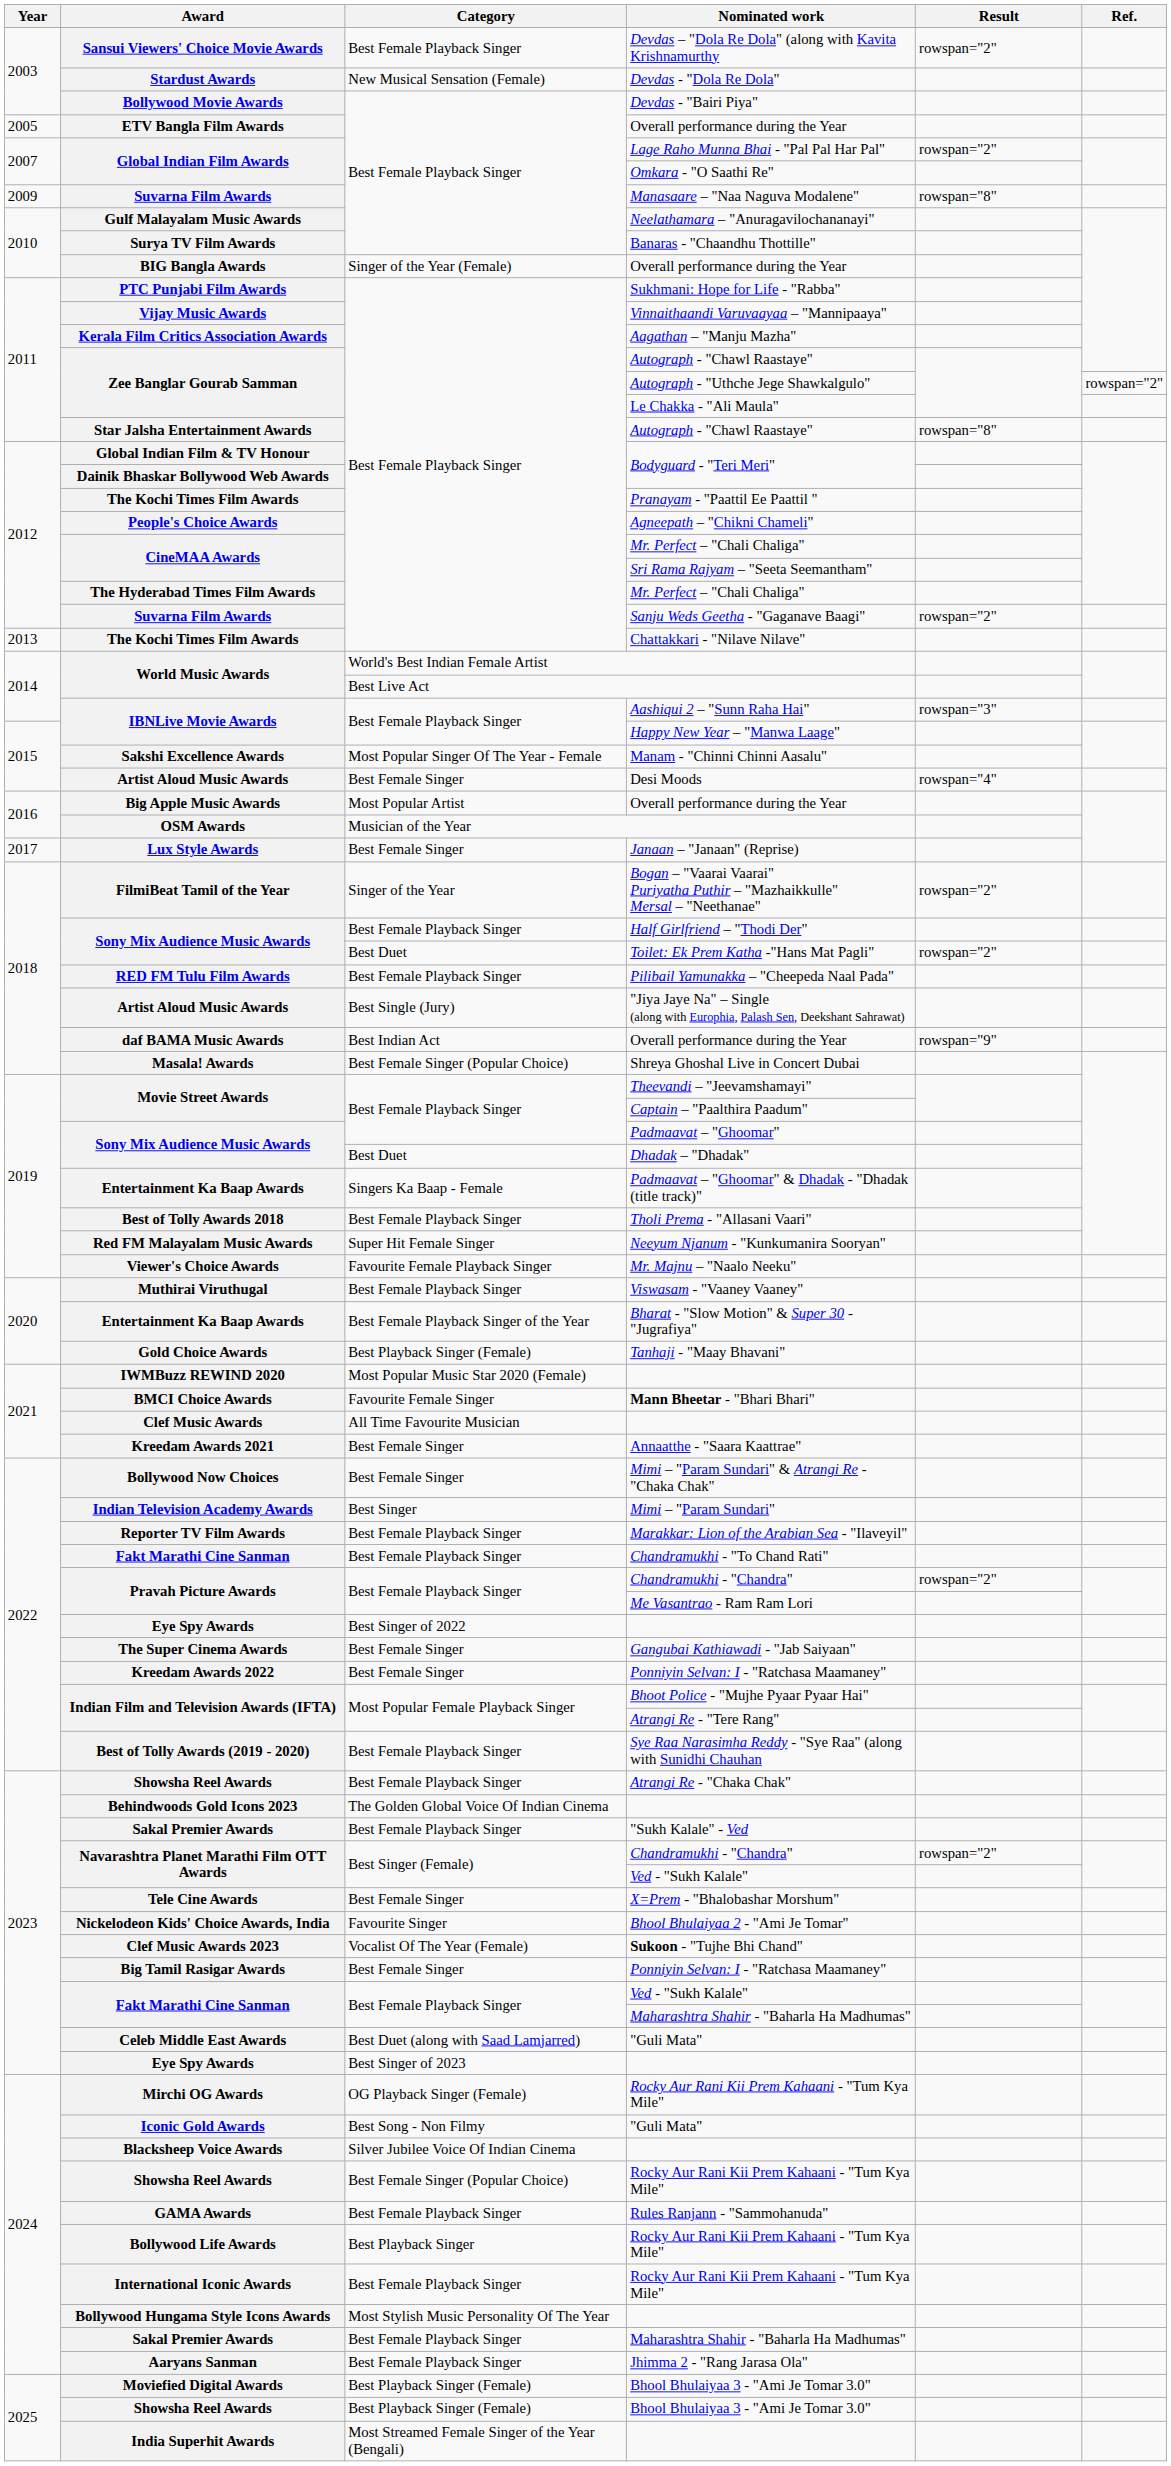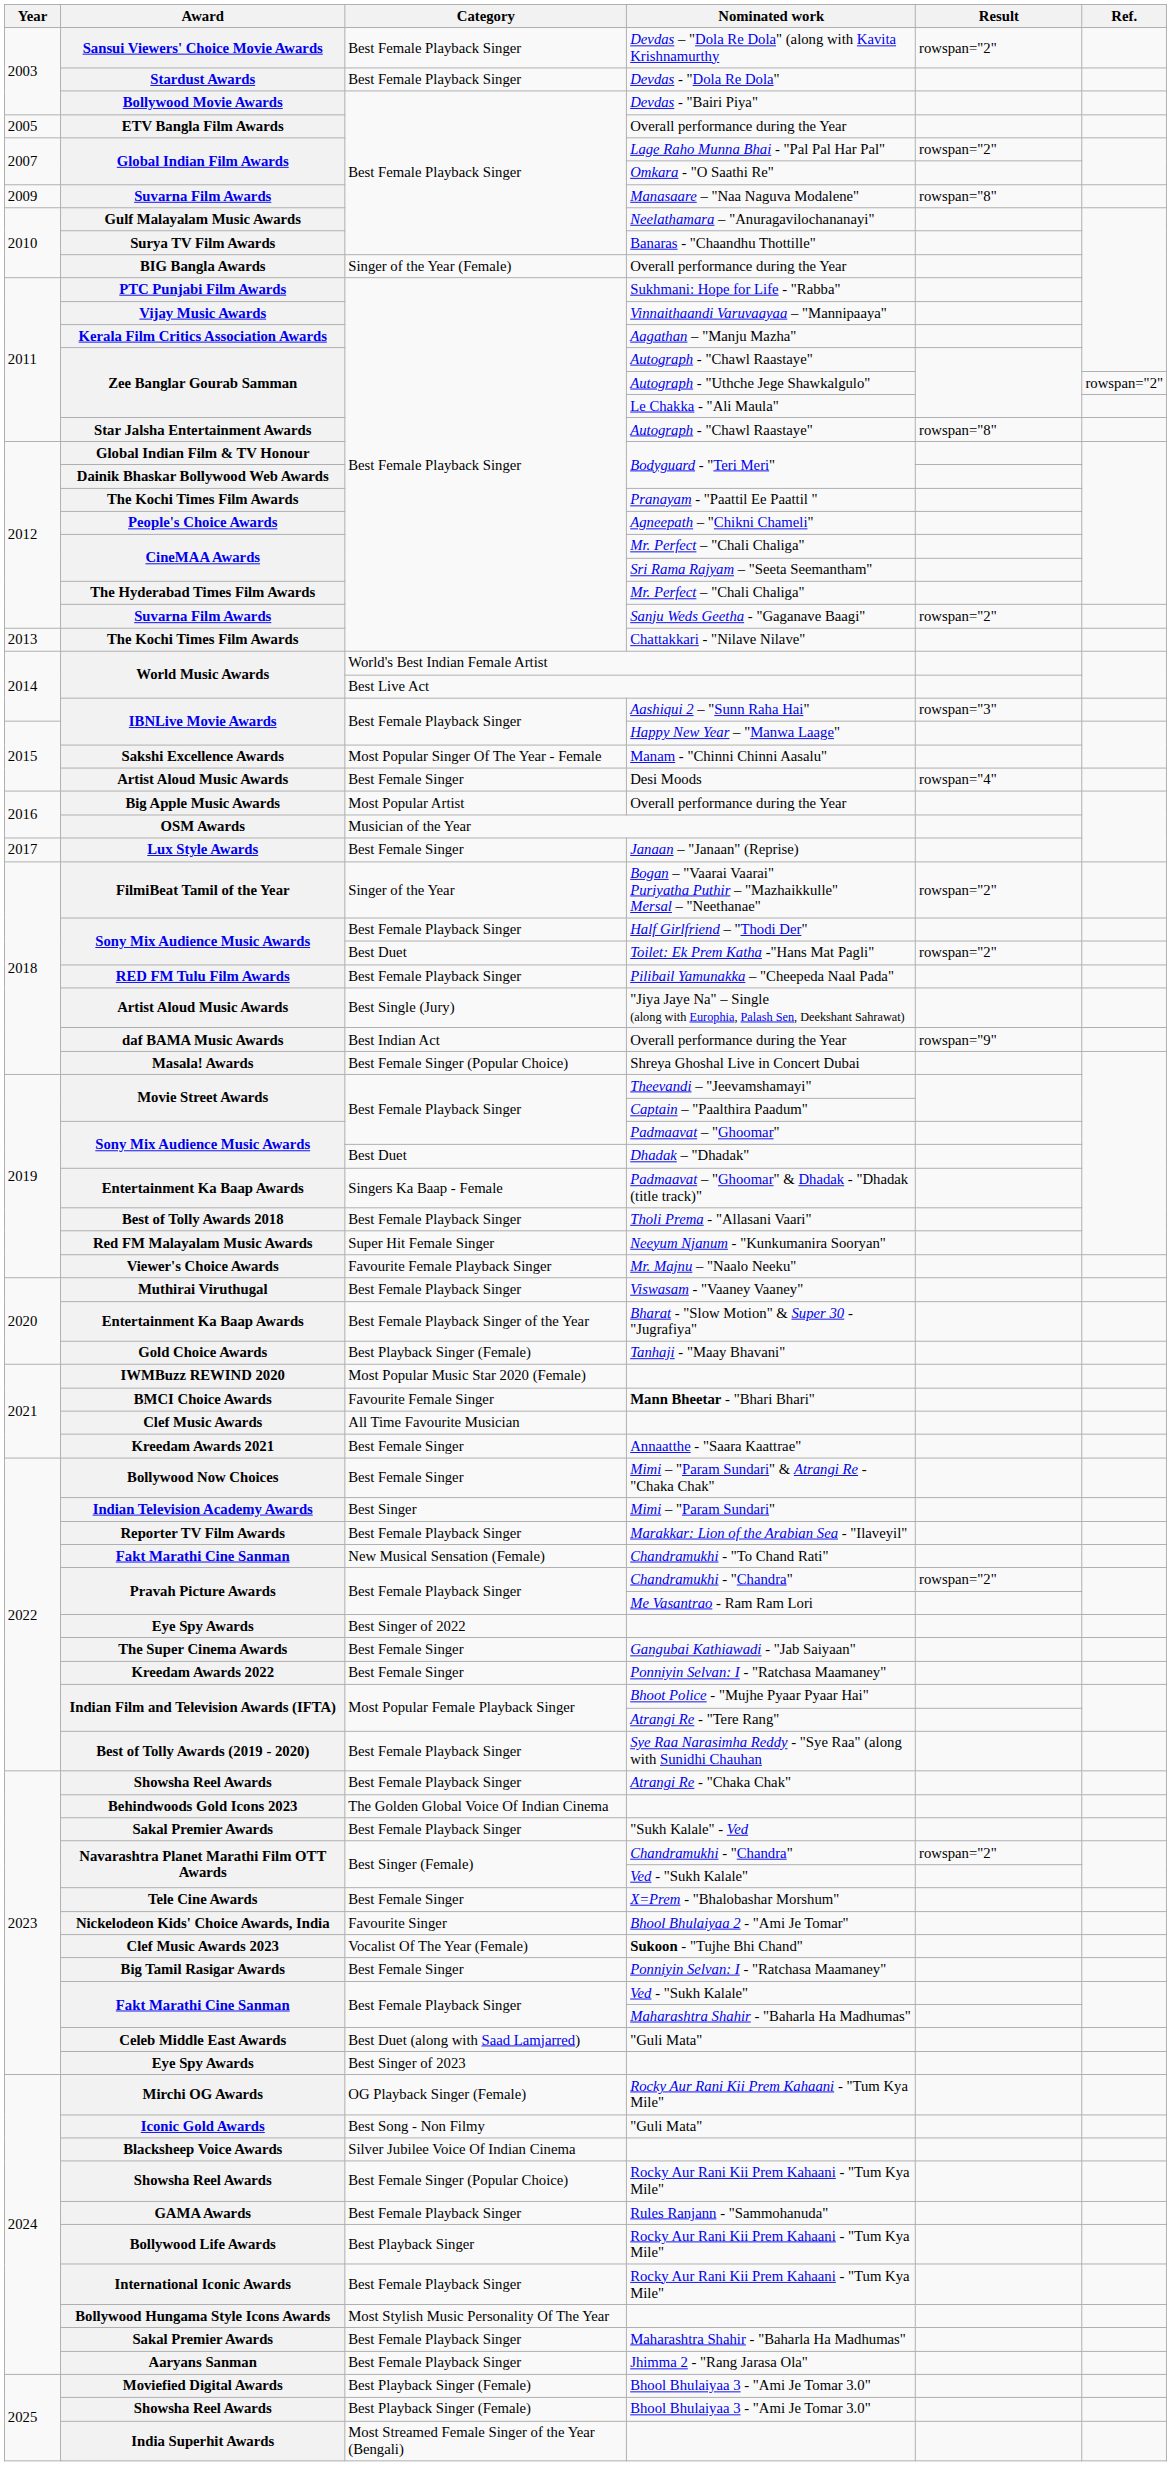(447, 79) New Musical Sensation (Female) -> (435, 79) Best Female Playback Singer
(435, 1556) Best Female Playback Singer -> (447, 1556) New Musical Sensation (Female)
